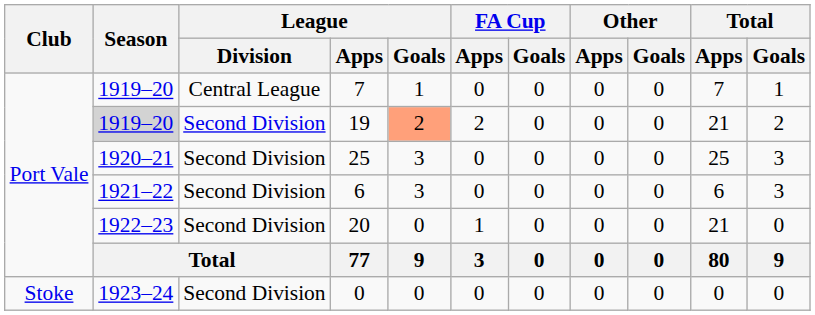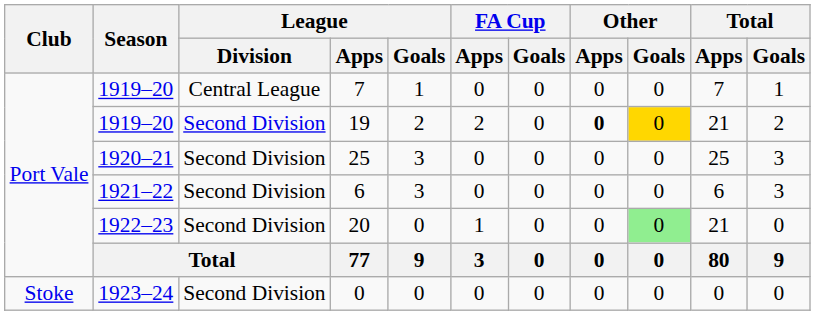(136, 123) lightgrey background -> (136, 123) no background
(419, 123) lightsalmon background -> (419, 123) no background
(599, 123) normal -> (599, 123) bold
(659, 123) no background -> (659, 123) gold background
(659, 225) no background -> (659, 225) lightgreen background
